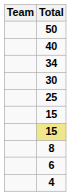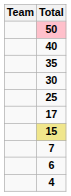(51, 30) no background -> (51, 30) pink background
(51, 64) 34 -> (51, 64) 35
(51, 115) 15 -> (51, 115) 17
(51, 149) 8 -> (51, 149) 7
